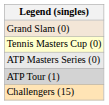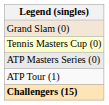(33, 76) lightgrey background -> (33, 76) no background
(40, 92) normal -> (42, 92) bold
